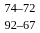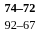(20, 8) normal -> (20, 8) bold
